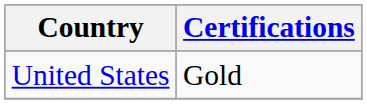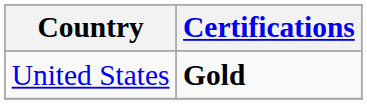(213, 74) normal -> (214, 74) bold
